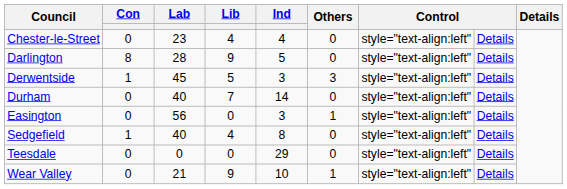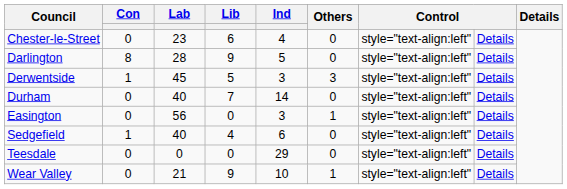(231, 39) 4 -> (231, 39) 6
(282, 135) 8 -> (282, 135) 6
